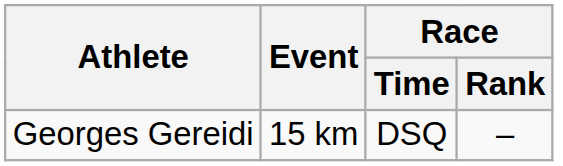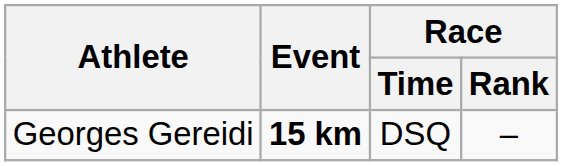(314, 135) normal -> (316, 135) bold
